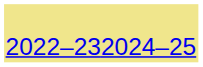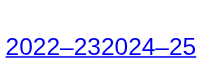(101, 46) khaki background -> (101, 46) no background
